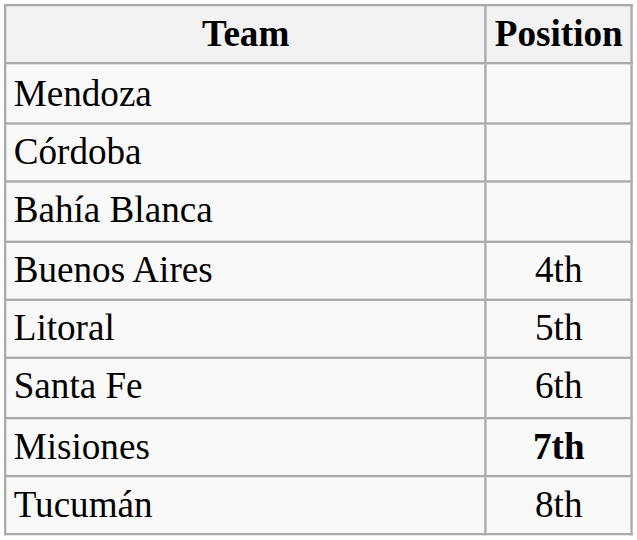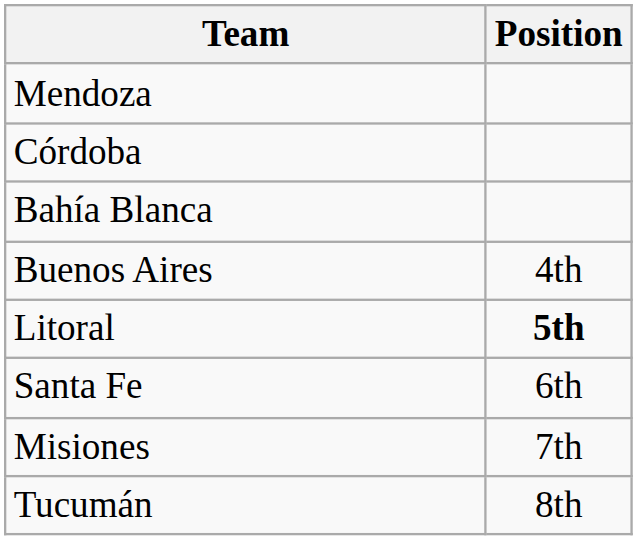(559, 328) normal -> (559, 328) bold
(559, 446) bold -> (559, 446) normal
